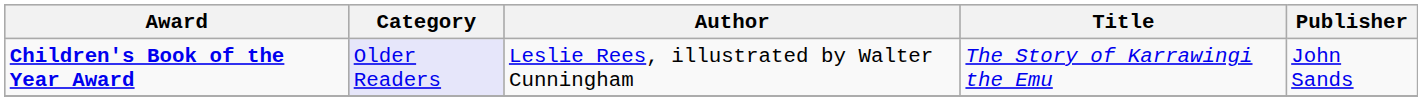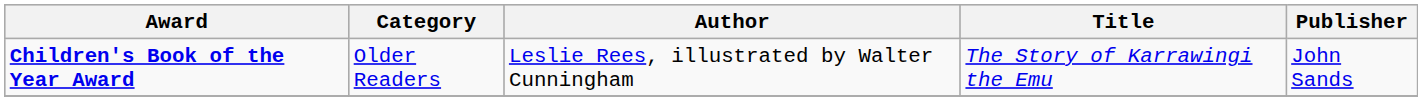(397, 68) lavender background -> (397, 68) no background
